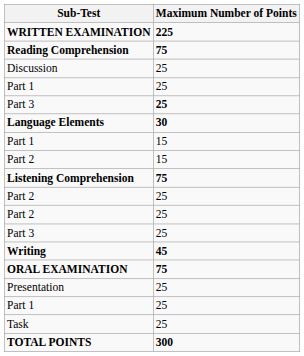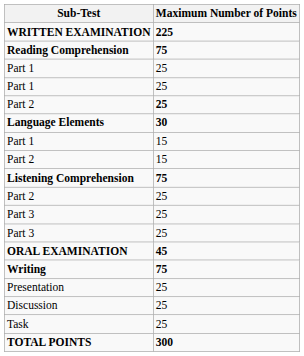(32, 68) Discussion -> (21, 68) Part 1
(21, 104) Part 3 -> (21, 104) Part 2
(21, 214) Part 2 -> (21, 214) Part 3
(26, 251) Writing -> (67, 251) ORAL EXAMINATION
(67, 269) ORAL EXAMINATION -> (26, 269) Writing
(21, 305) Part 1 -> (32, 305) Discussion
